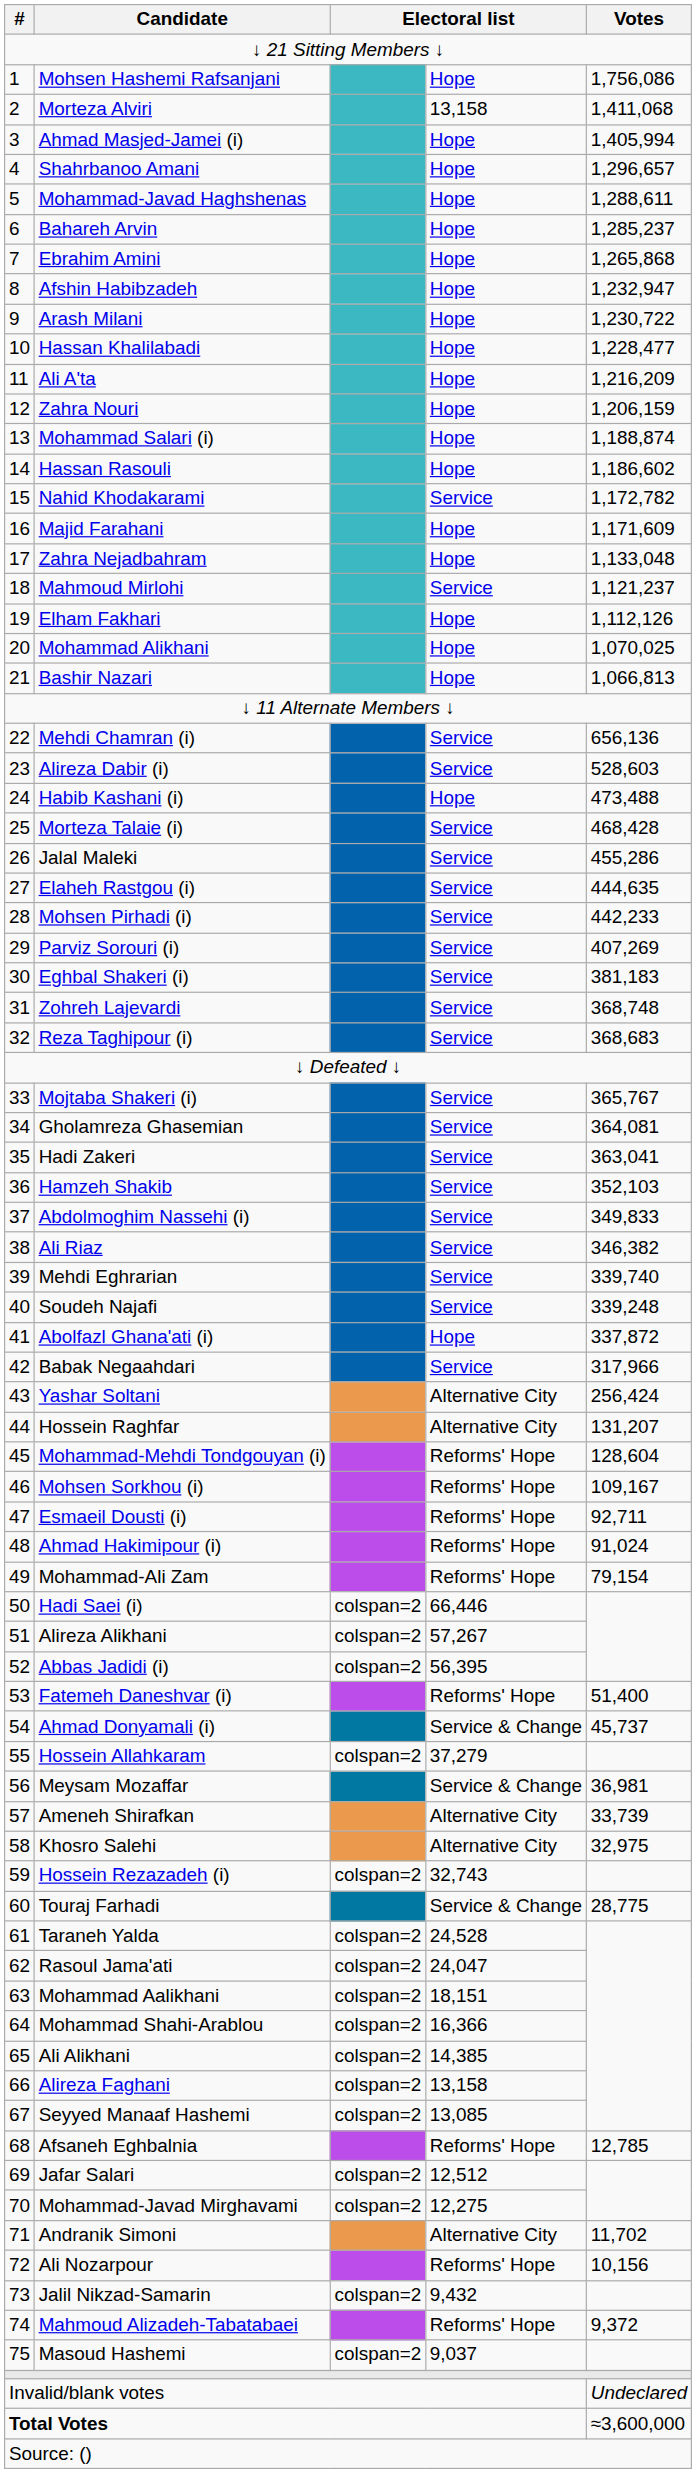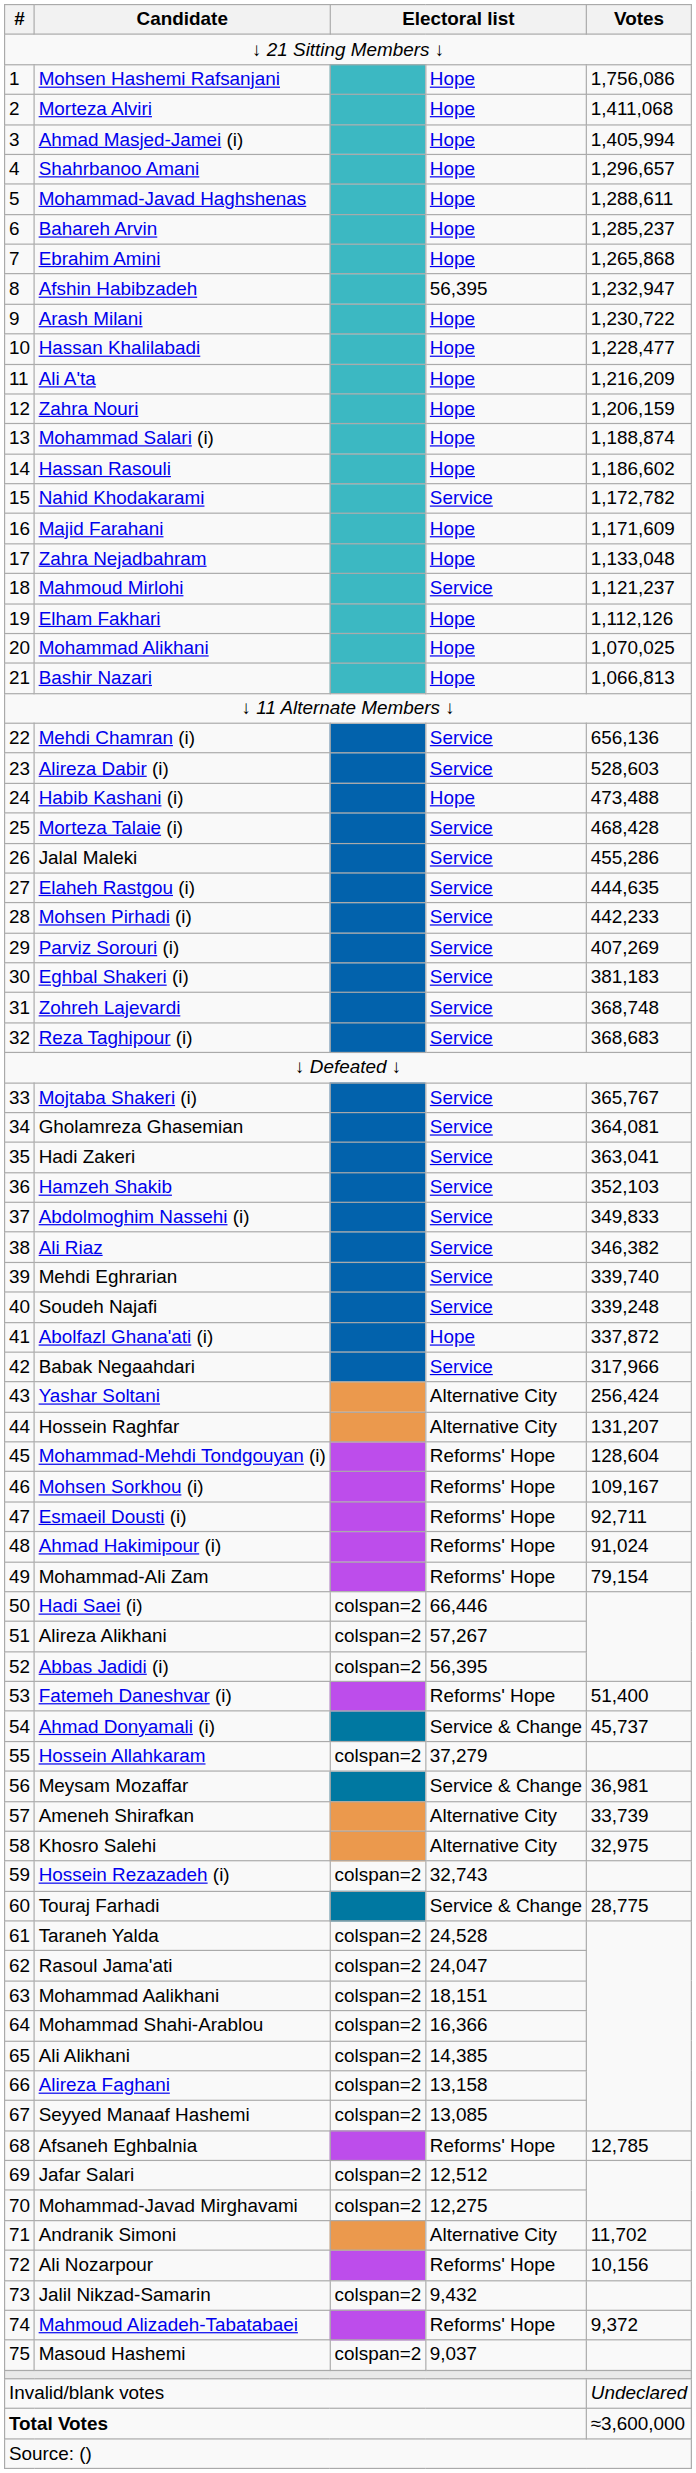(459, 109) 13,158 -> (452, 109) Hope
(452, 288) Hope -> (459, 288) 56,395
